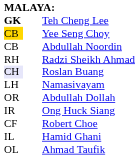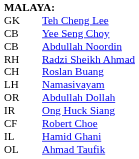(13, 20) bold -> (12, 20) normal
(11, 33) gold background -> (11, 33) no background
(12, 72) lavender background -> (12, 72) no background
